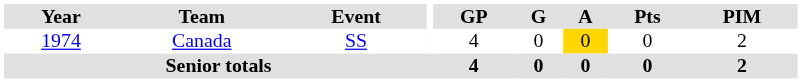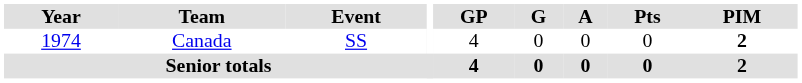(586, 41) gold background -> (586, 41) no background
(742, 41) normal -> (742, 41) bold
